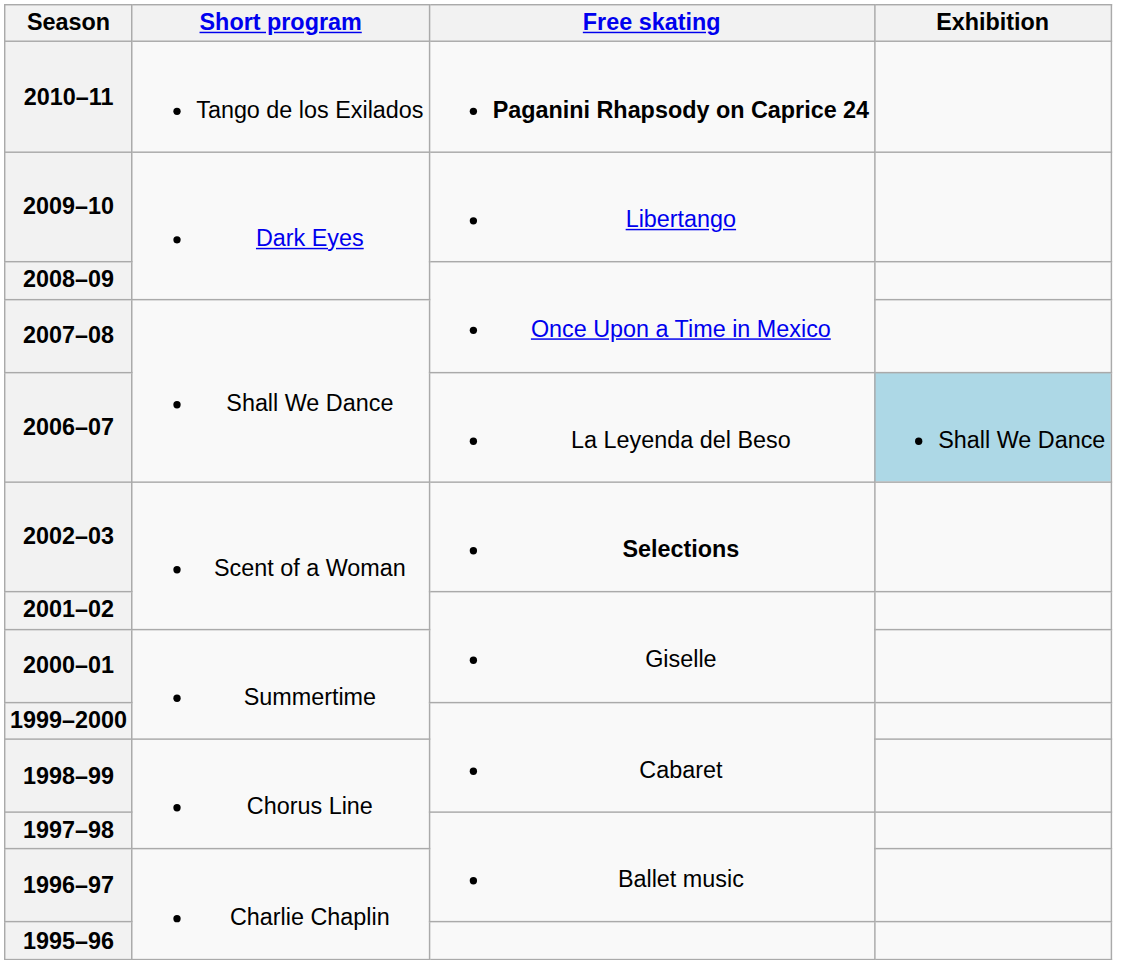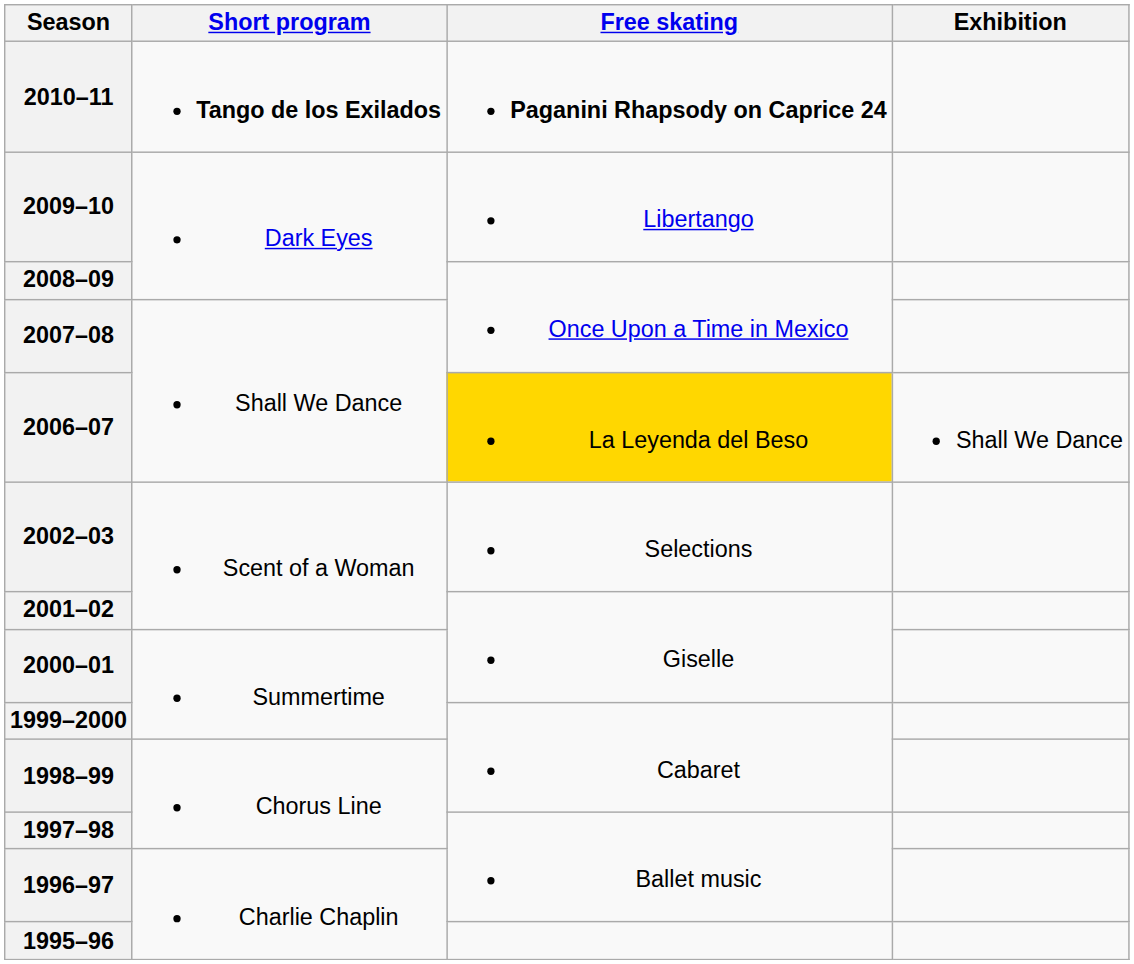(281, 110) normal -> (289, 110) bold
(652, 440) no background -> (669, 440) gold background
(993, 440) lightblue background -> (1010, 440) no background
(652, 550) bold -> (669, 550) normal
